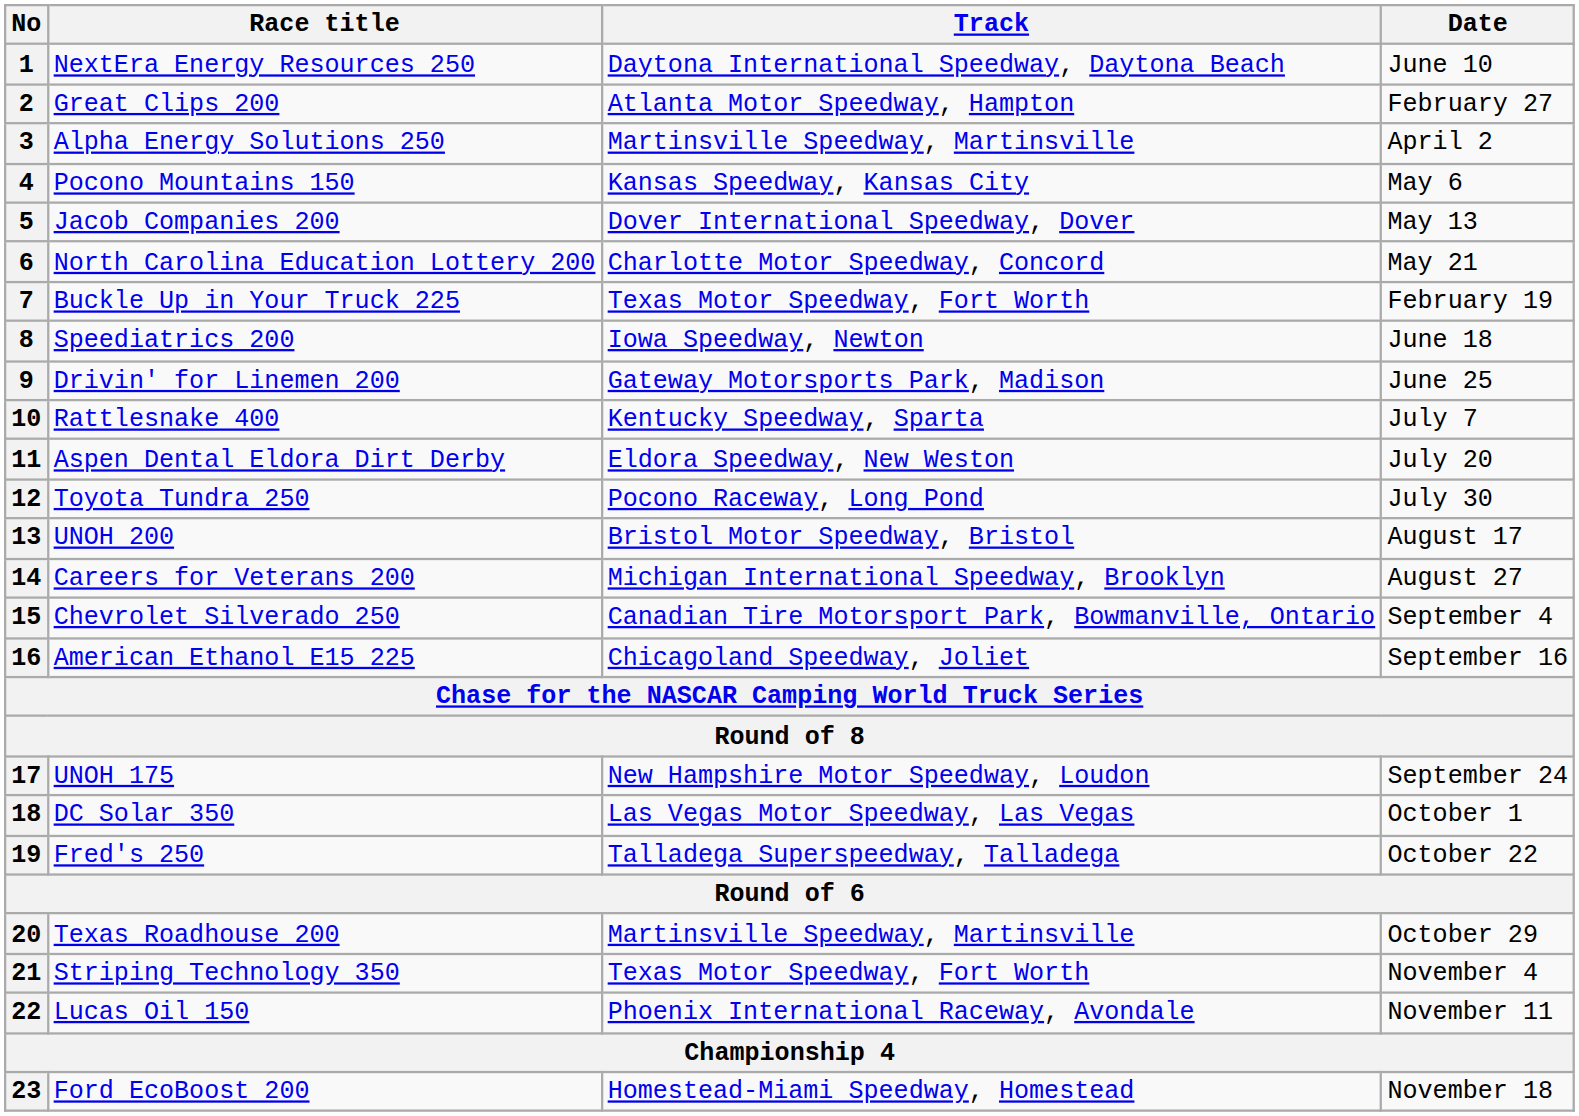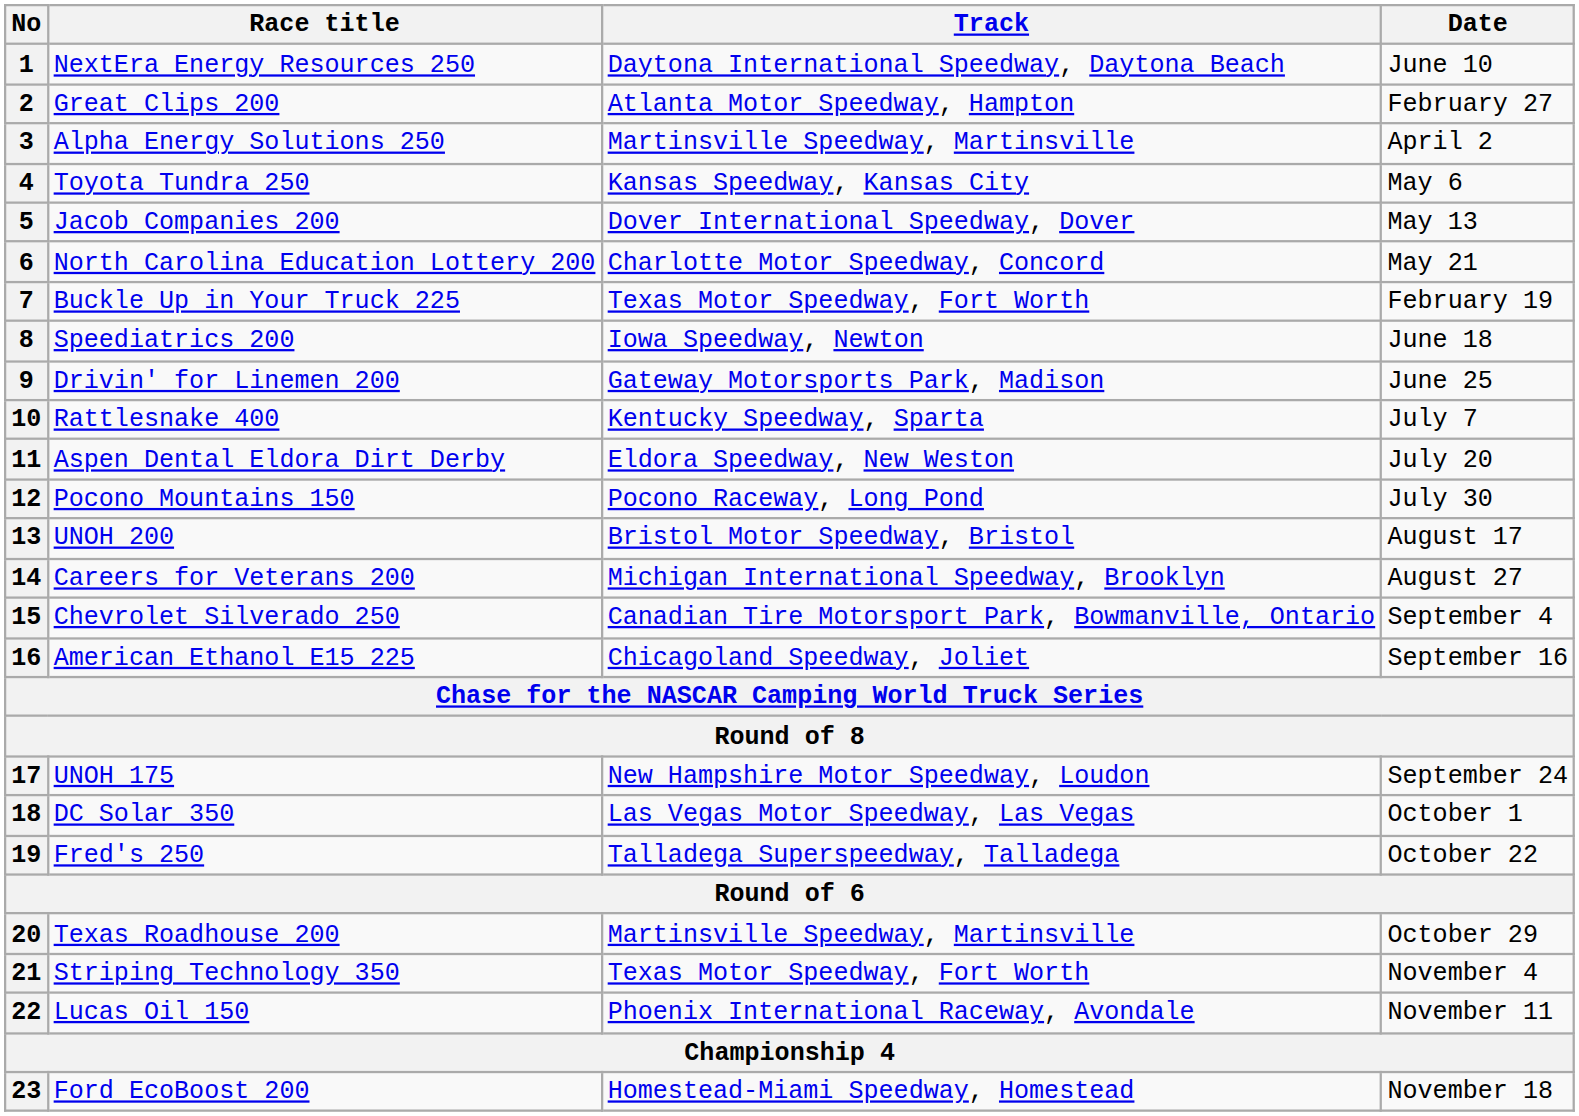(204, 183) Pocono Mountains 150 -> (182, 183) Toyota Tundra 250
(182, 499) Toyota Tundra 250 -> (204, 499) Pocono Mountains 150
